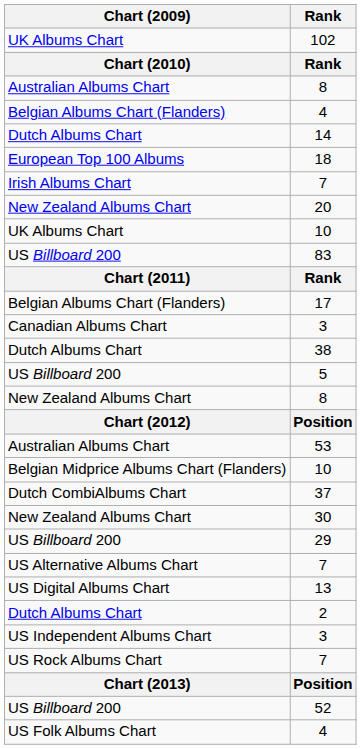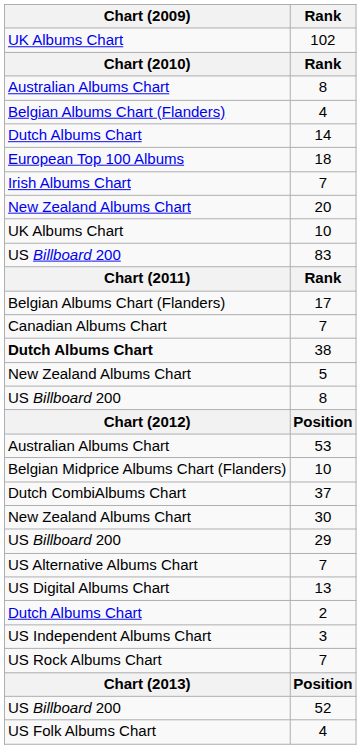(323, 326) 3 -> (323, 326) 7
(75, 350) normal -> (80, 350) bold
(64, 374) US Billboard 200 -> (99, 374) New Zealand Albums Chart
(99, 398) New Zealand Albums Chart -> (64, 398) US Billboard 200
